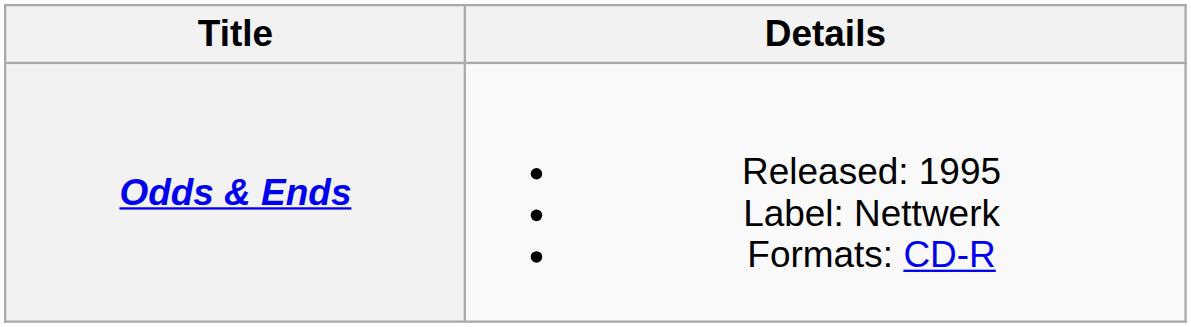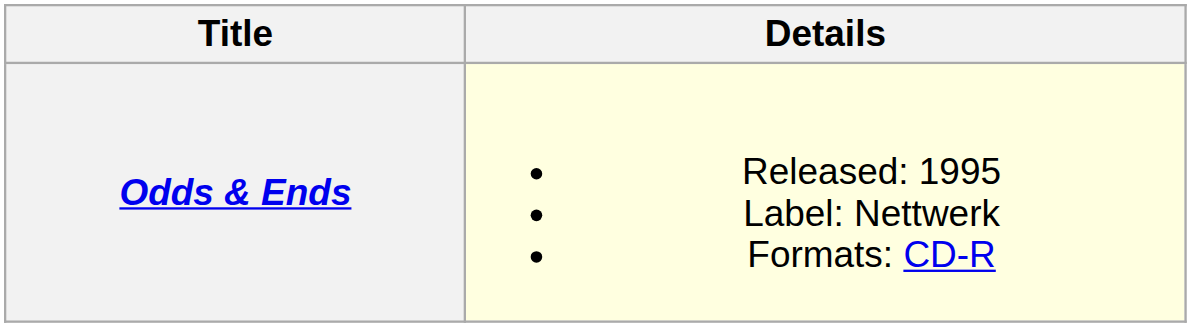(825, 213) no background -> (825, 213) lightyellow background
